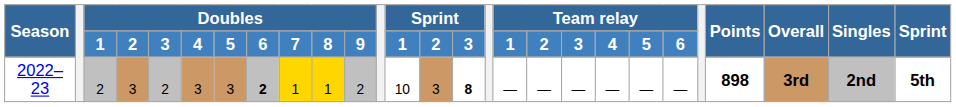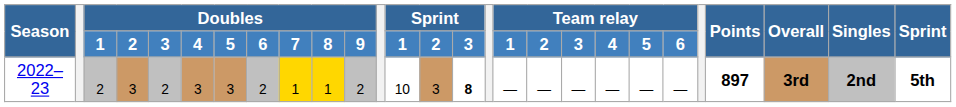(263, 89) bold -> (263, 90) normal
(735, 80) 898 -> (735, 80) 897
